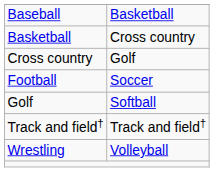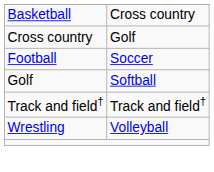- row: (34, 15)
